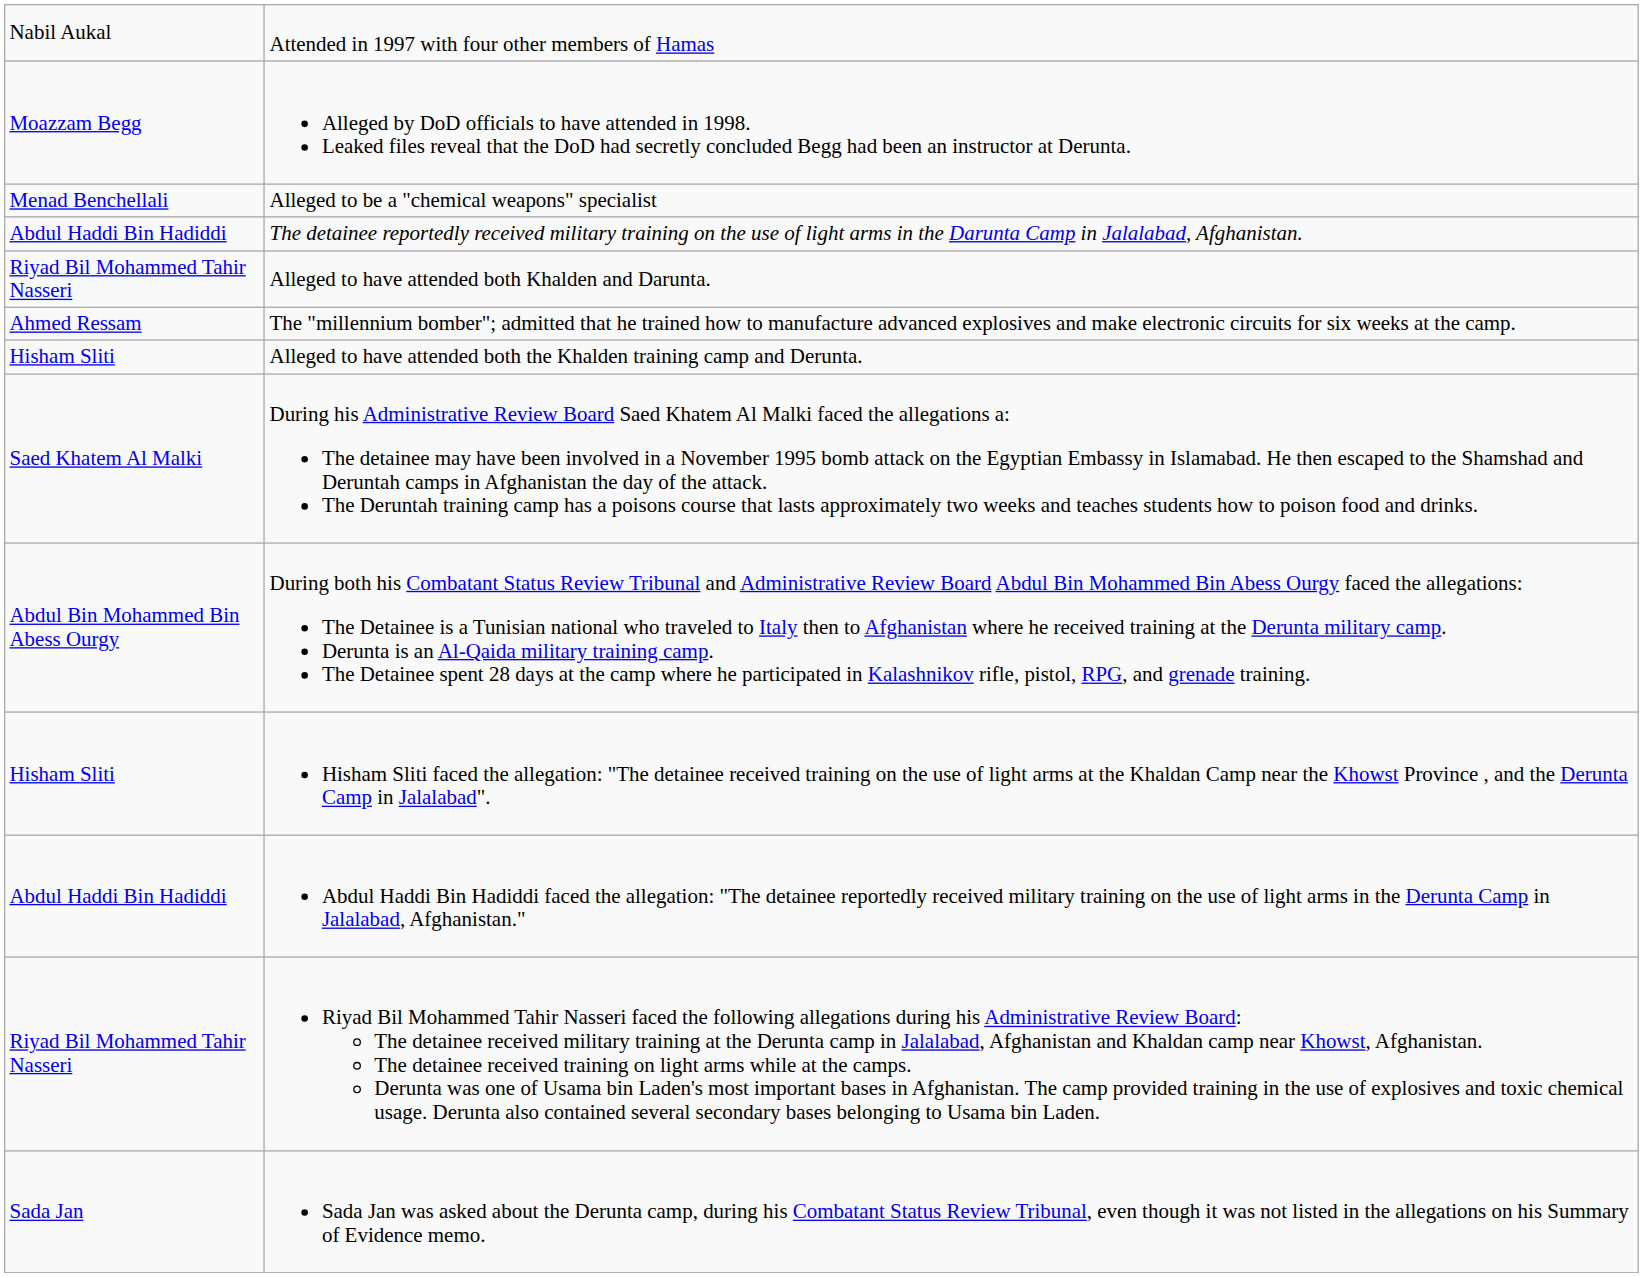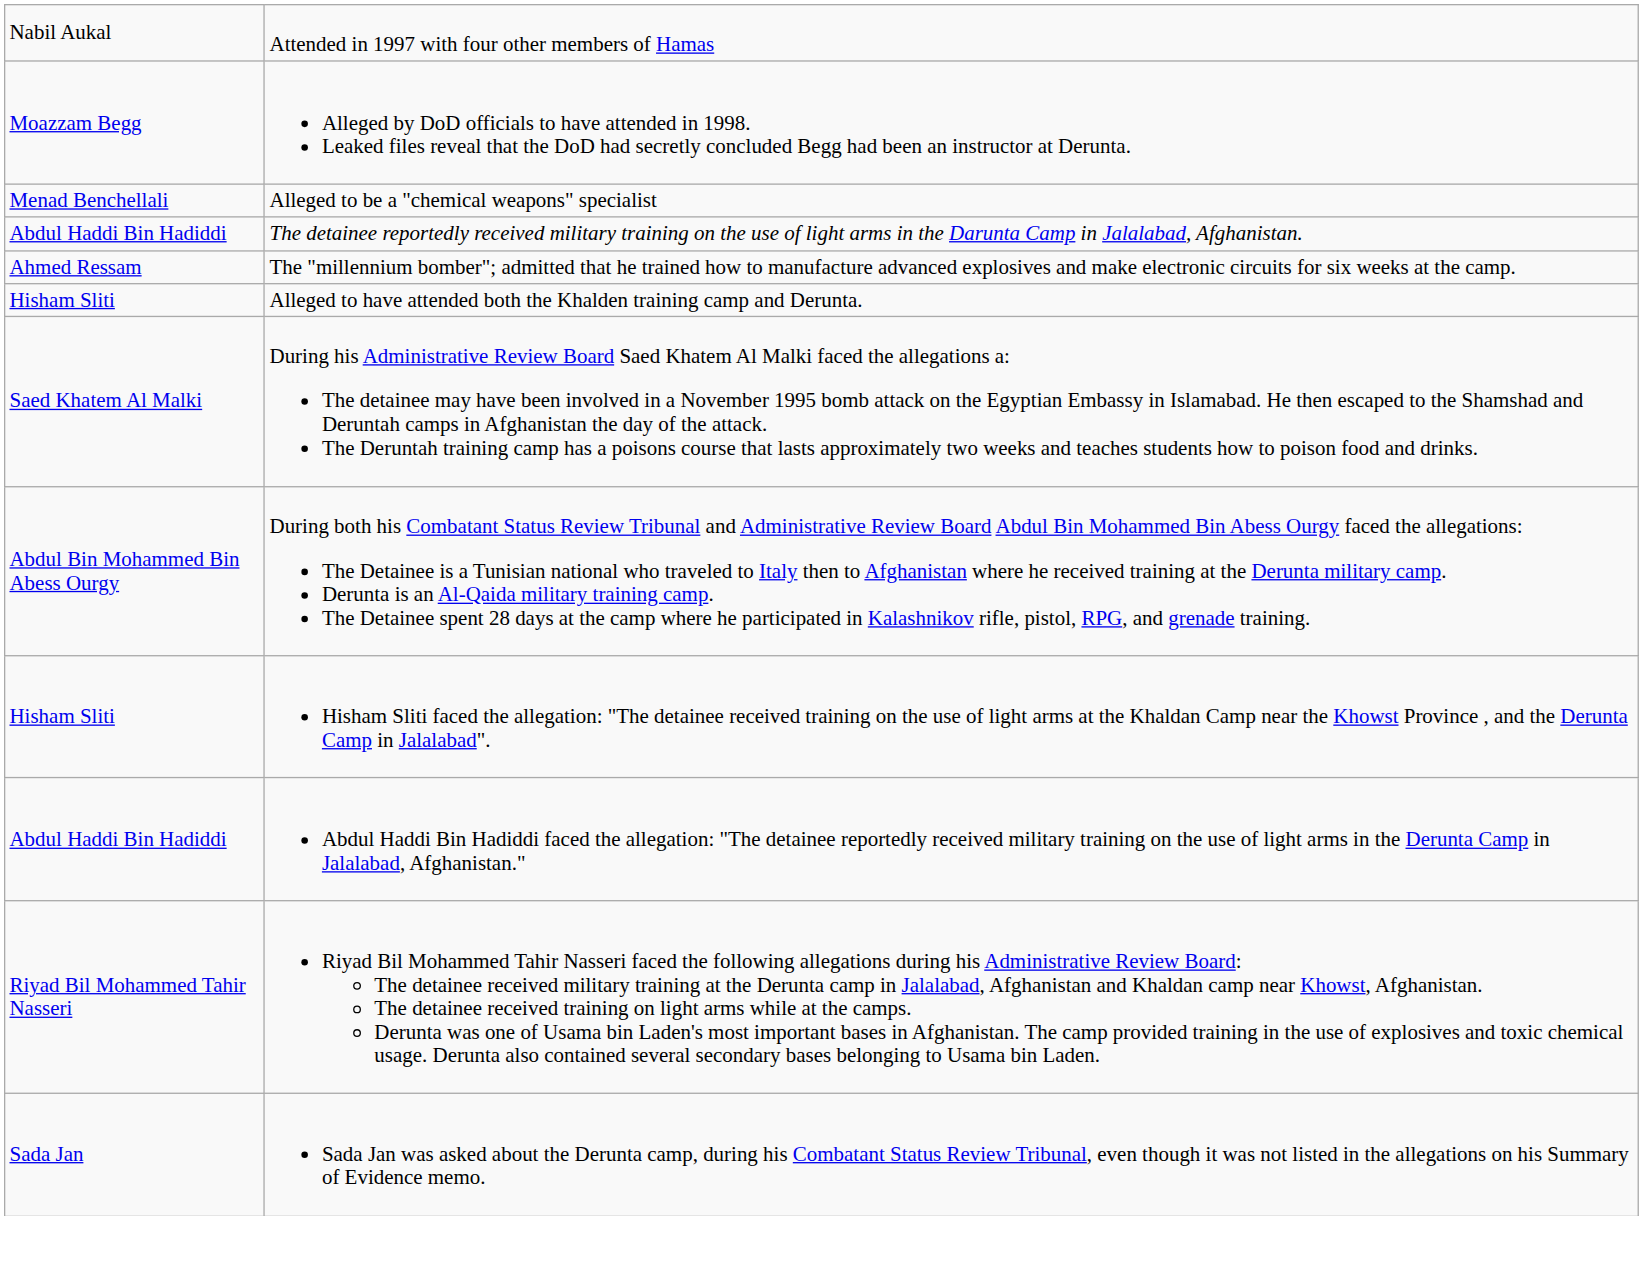- row: (490, 278)
